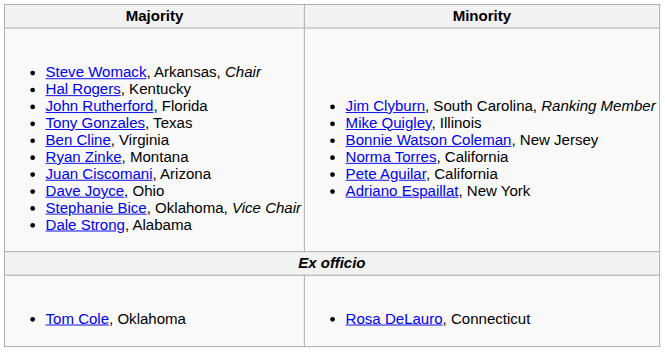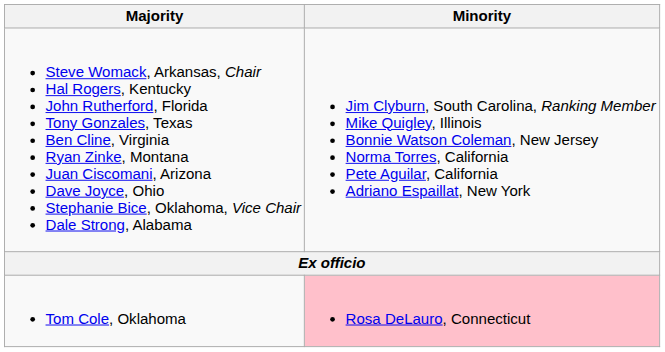(482, 319) no background -> (482, 319) pink background
